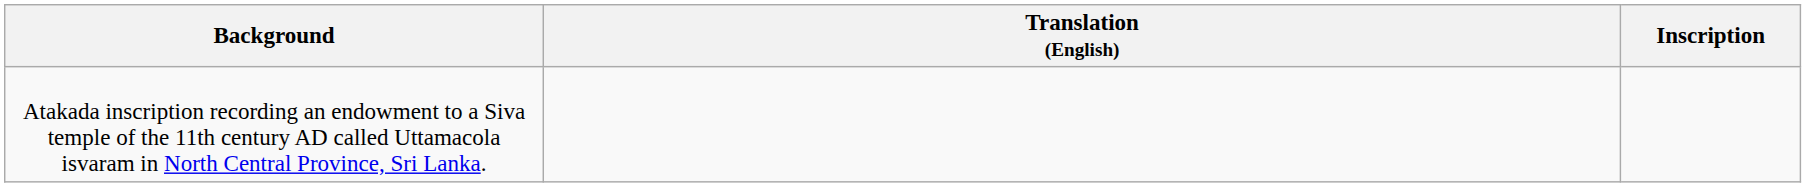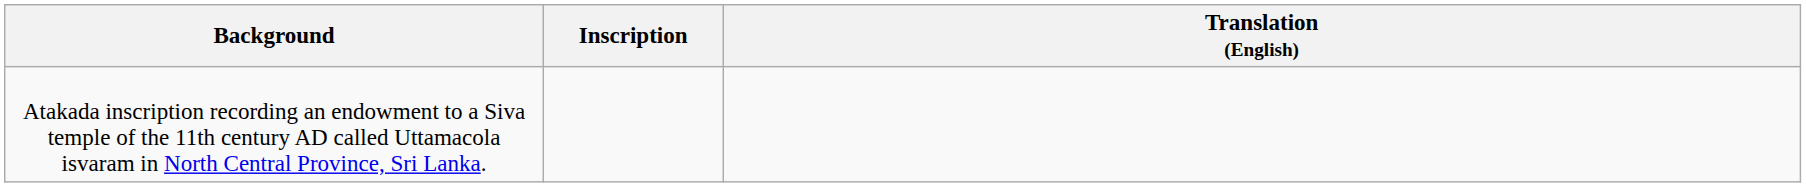columns swapped: (1082, 35) <-> (1711, 35)
